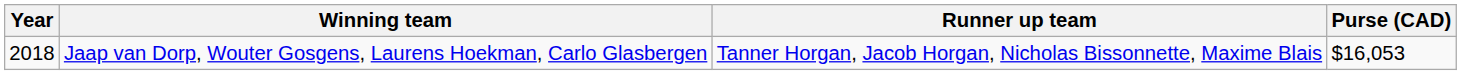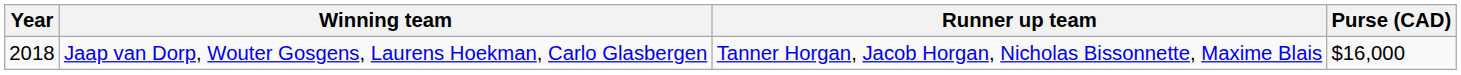(1368, 52) $16,053 -> (1368, 52) $16,000
